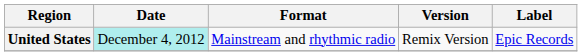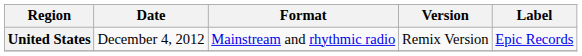(151, 39) paleturquoise background -> (151, 39) no background
